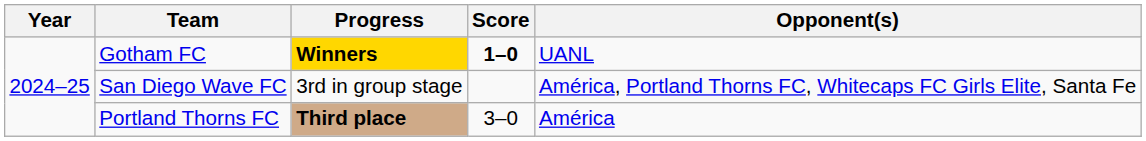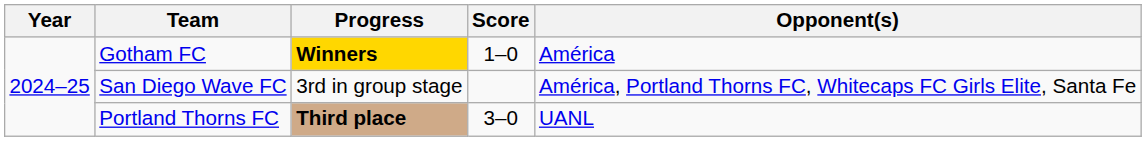(501, 53) bold -> (501, 53) normal
(566, 53) UANL -> (577, 53) América
(577, 119) América -> (566, 119) UANL
